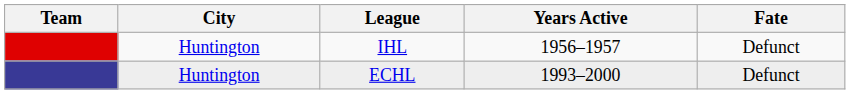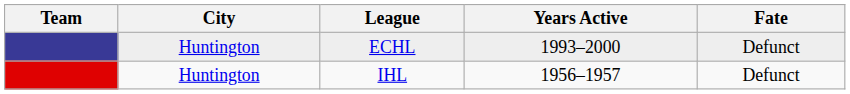rows swapped: (392, 46) <-> (392, 74)
